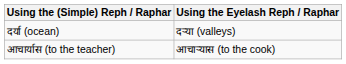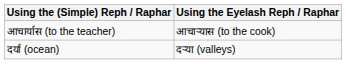rows swapped: (61, 50) <-> (33, 31)
